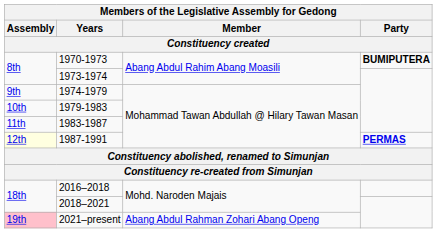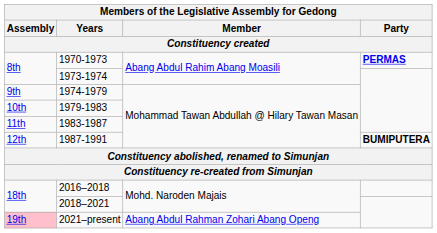(396, 60) BUMIPUTERA -> (384, 60) PERMAS
(16, 140) lightyellow background -> (16, 140) no background
(384, 140) PERMAS -> (396, 140) BUMIPUTERA
